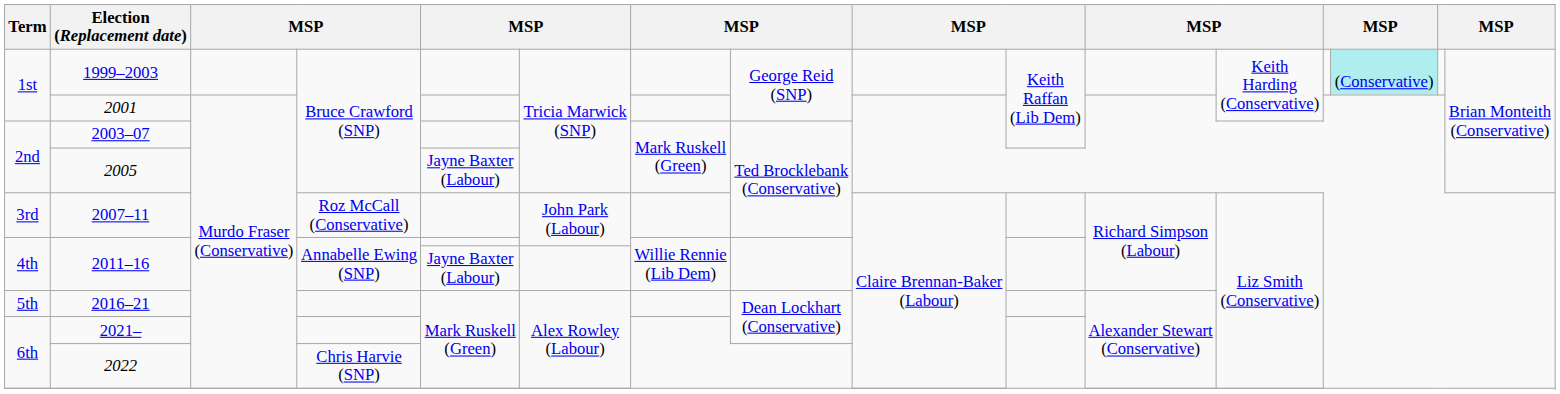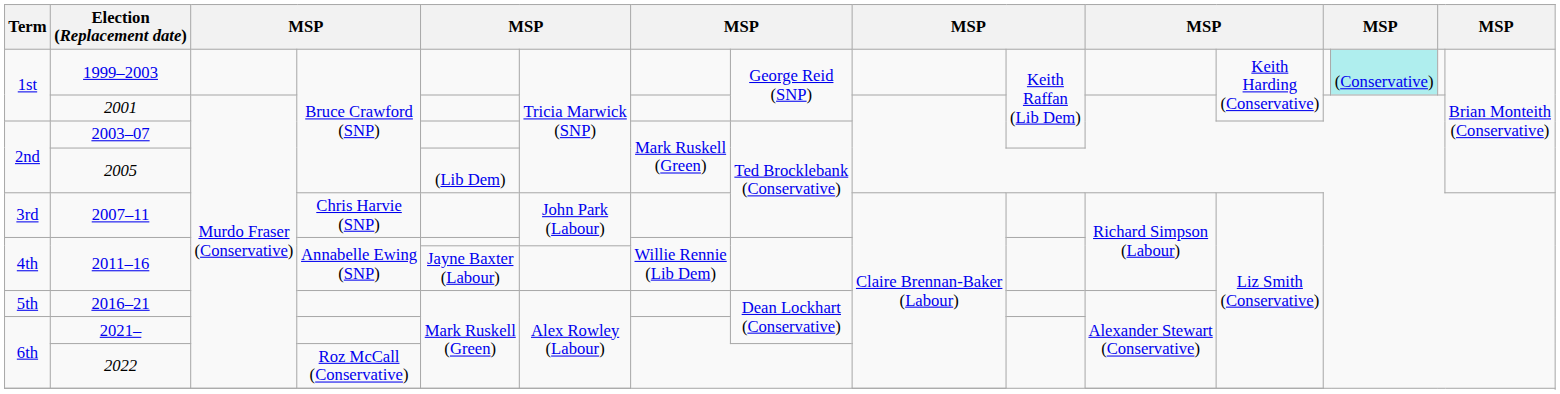(470, 170) Jayne Baxter (Labour) -> (470, 179) (Lib Dem)
(359, 215) Roz McCall (Conservative) -> (359, 215) Chris Harvie (SNP)
(359, 365) Chris Harvie (SNP) -> (359, 365) Roz McCall (Conservative)
